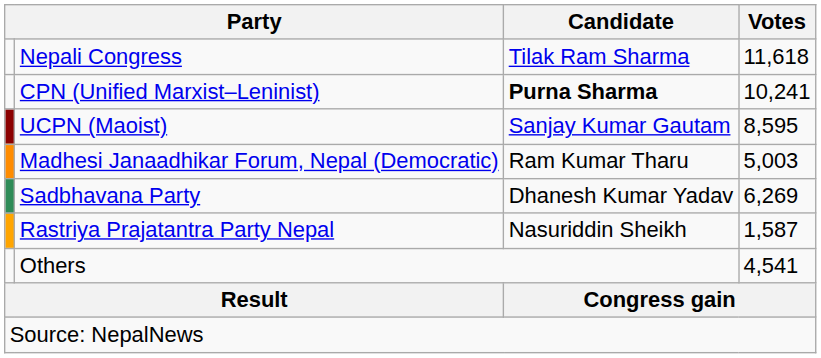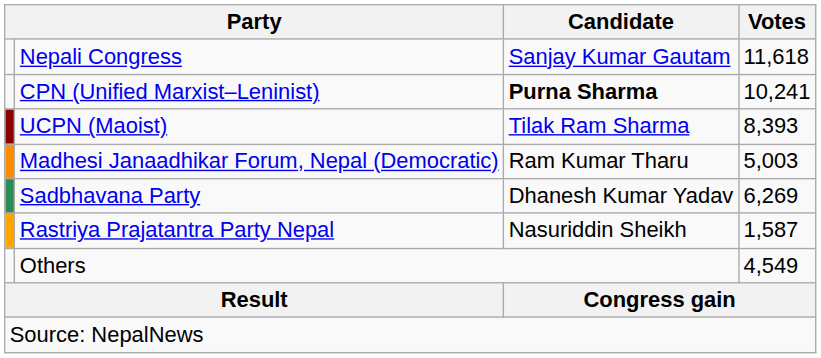(599, 56) Tilak Ram Sharma -> (620, 56) Sanjay Kumar Gautam
(620, 126) Sanjay Kumar Gautam -> (599, 126) Tilak Ram Sharma
(771, 126) 8,595 -> (771, 126) 8,393
(771, 265) 4,541 -> (771, 265) 4,549
